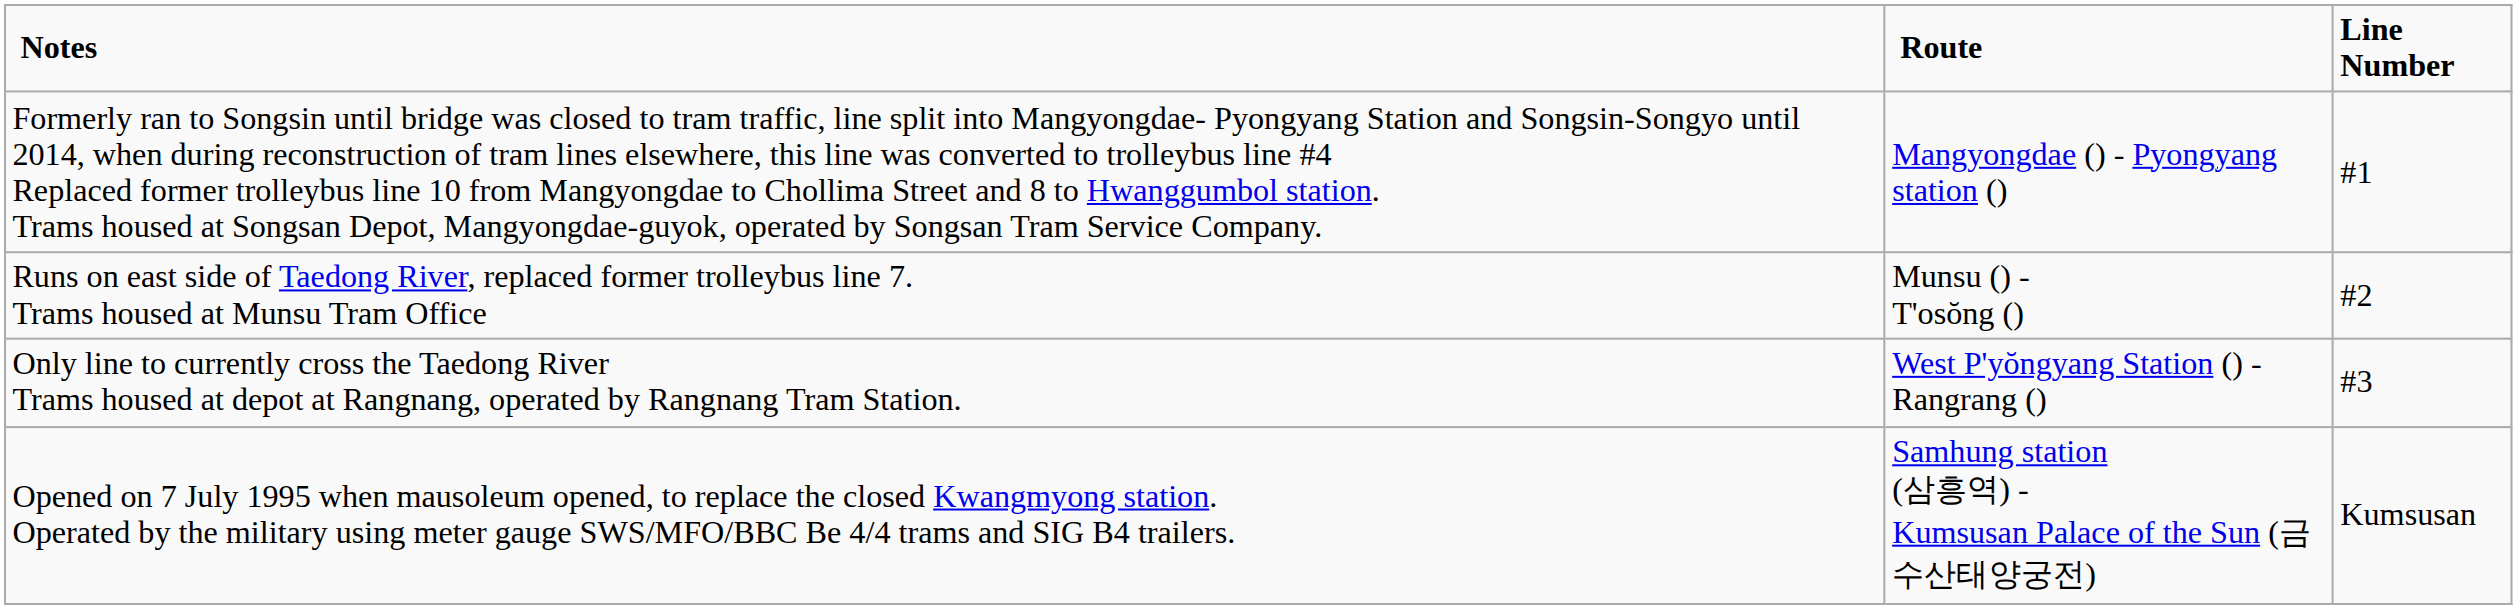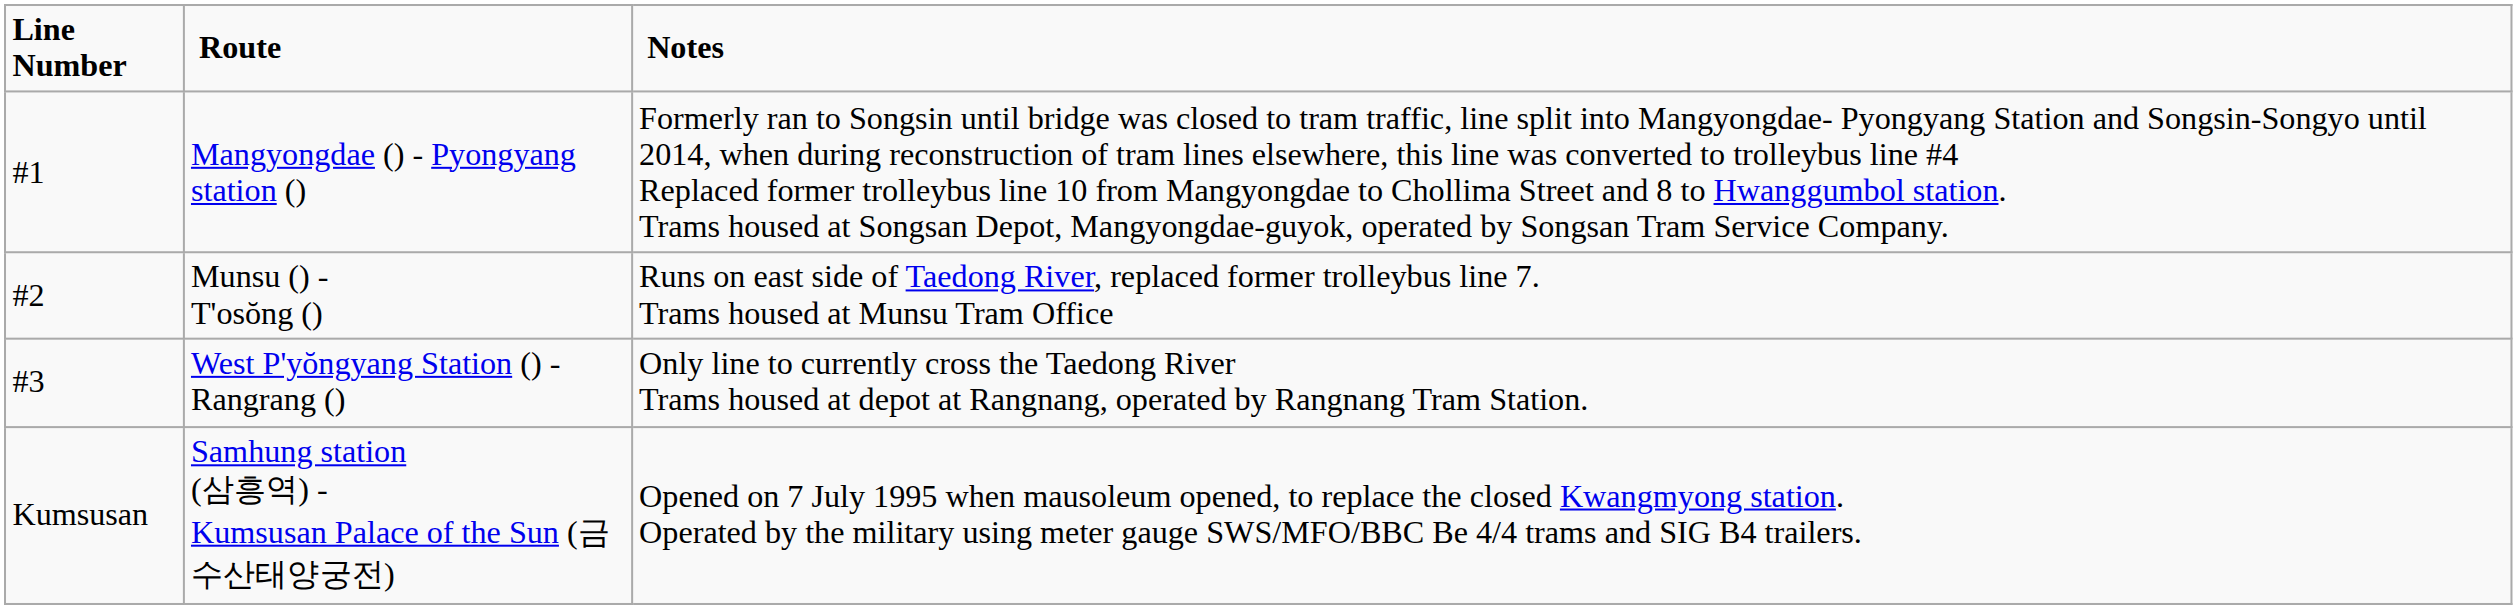columns swapped: (2397, 48) <-> (59, 48)
